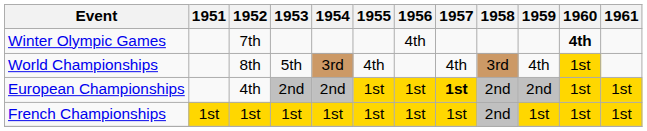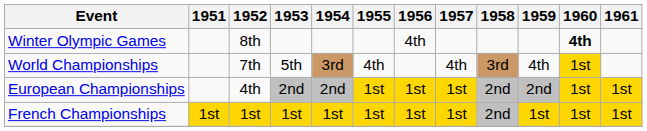(250, 41) 7th -> (250, 41) 8th
(250, 65) 8th -> (250, 65) 7th
(456, 89) bold -> (456, 89) normal
